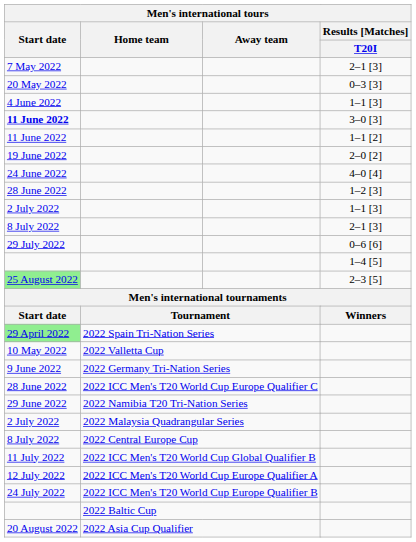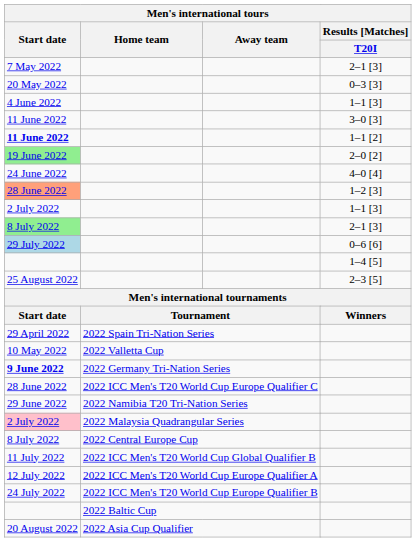(38, 119) bold -> (37, 119) normal
(37, 137) normal -> (38, 137) bold
(37, 155) no background -> (37, 155) lightgreen background
(37, 191) no background -> (37, 191) lightsalmon background
(33, 226) no background -> (33, 226) lightgreen background
(36, 244) no background -> (36, 244) lightblue background
(42, 279) lightgreen background -> (42, 279) no background
(38, 333) lightgreen background -> (38, 333) no background
(34, 368) normal -> (35, 368) bold
(33, 421) no background -> (33, 421) pink background
